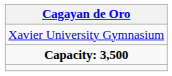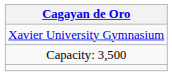(86, 54) bold -> (86, 54) normal
